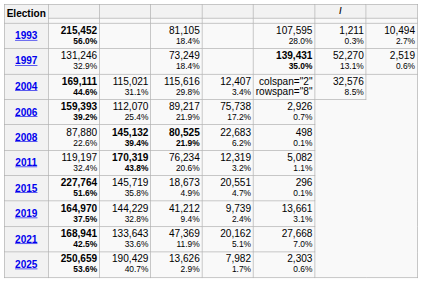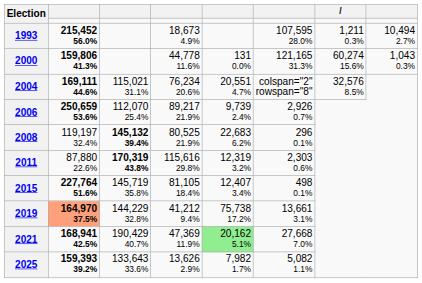(184, 35) 81,105 18.4% -> (184, 35) 18,673 4.9%
- row: (26, 61)
+ row: (26, 61)
(182, 86) 115,616 29.8% -> (184, 86) 76,234 20.6%
(236, 86) 12,407 3.4% -> (236, 86) 20,551 4.7%
(79, 111) 159,393 39.2% -> (79, 111) 250,659 53.6%
(236, 111) 75,738 17.2% -> (238, 111) 9,739 2.4%
(82, 137) 87,880 22.6% -> (79, 137) 119,197 32.4%
(184, 137) bold -> (184, 137) normal
(303, 137) 498 0.1% -> (303, 137) 296 0.1%
(79, 162) 119,197 32.4% -> (82, 162) 87,880 22.6%
(184, 162) 76,234 20.6% -> (182, 162) 115,616 29.8%
(300, 162) 5,082 1.1% -> (300, 162) 2,303 0.6%
(184, 188) 18,673 4.9% -> (184, 188) 81,105 18.4%
(236, 188) 20,551 4.7% -> (236, 188) 12,407 3.4%
(303, 188) 296 0.1% -> (303, 188) 498 0.1%
(79, 213) no background -> (79, 213) lightsalmon background
(238, 213) 9,739 2.4% -> (236, 213) 75,738 17.2%
(130, 239) 133,643 33.6% -> (130, 239) 190,429 40.7%
(236, 239) no background -> (236, 239) lightgreen background
(79, 264) 250,659 53.6% -> (79, 264) 159,393 39.2%
(130, 264) 190,429 40.7% -> (130, 264) 133,643 33.6%
(300, 264) 2,303 0.6% -> (300, 264) 5,082 1.1%
